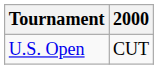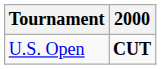(131, 49) normal -> (132, 49) bold
